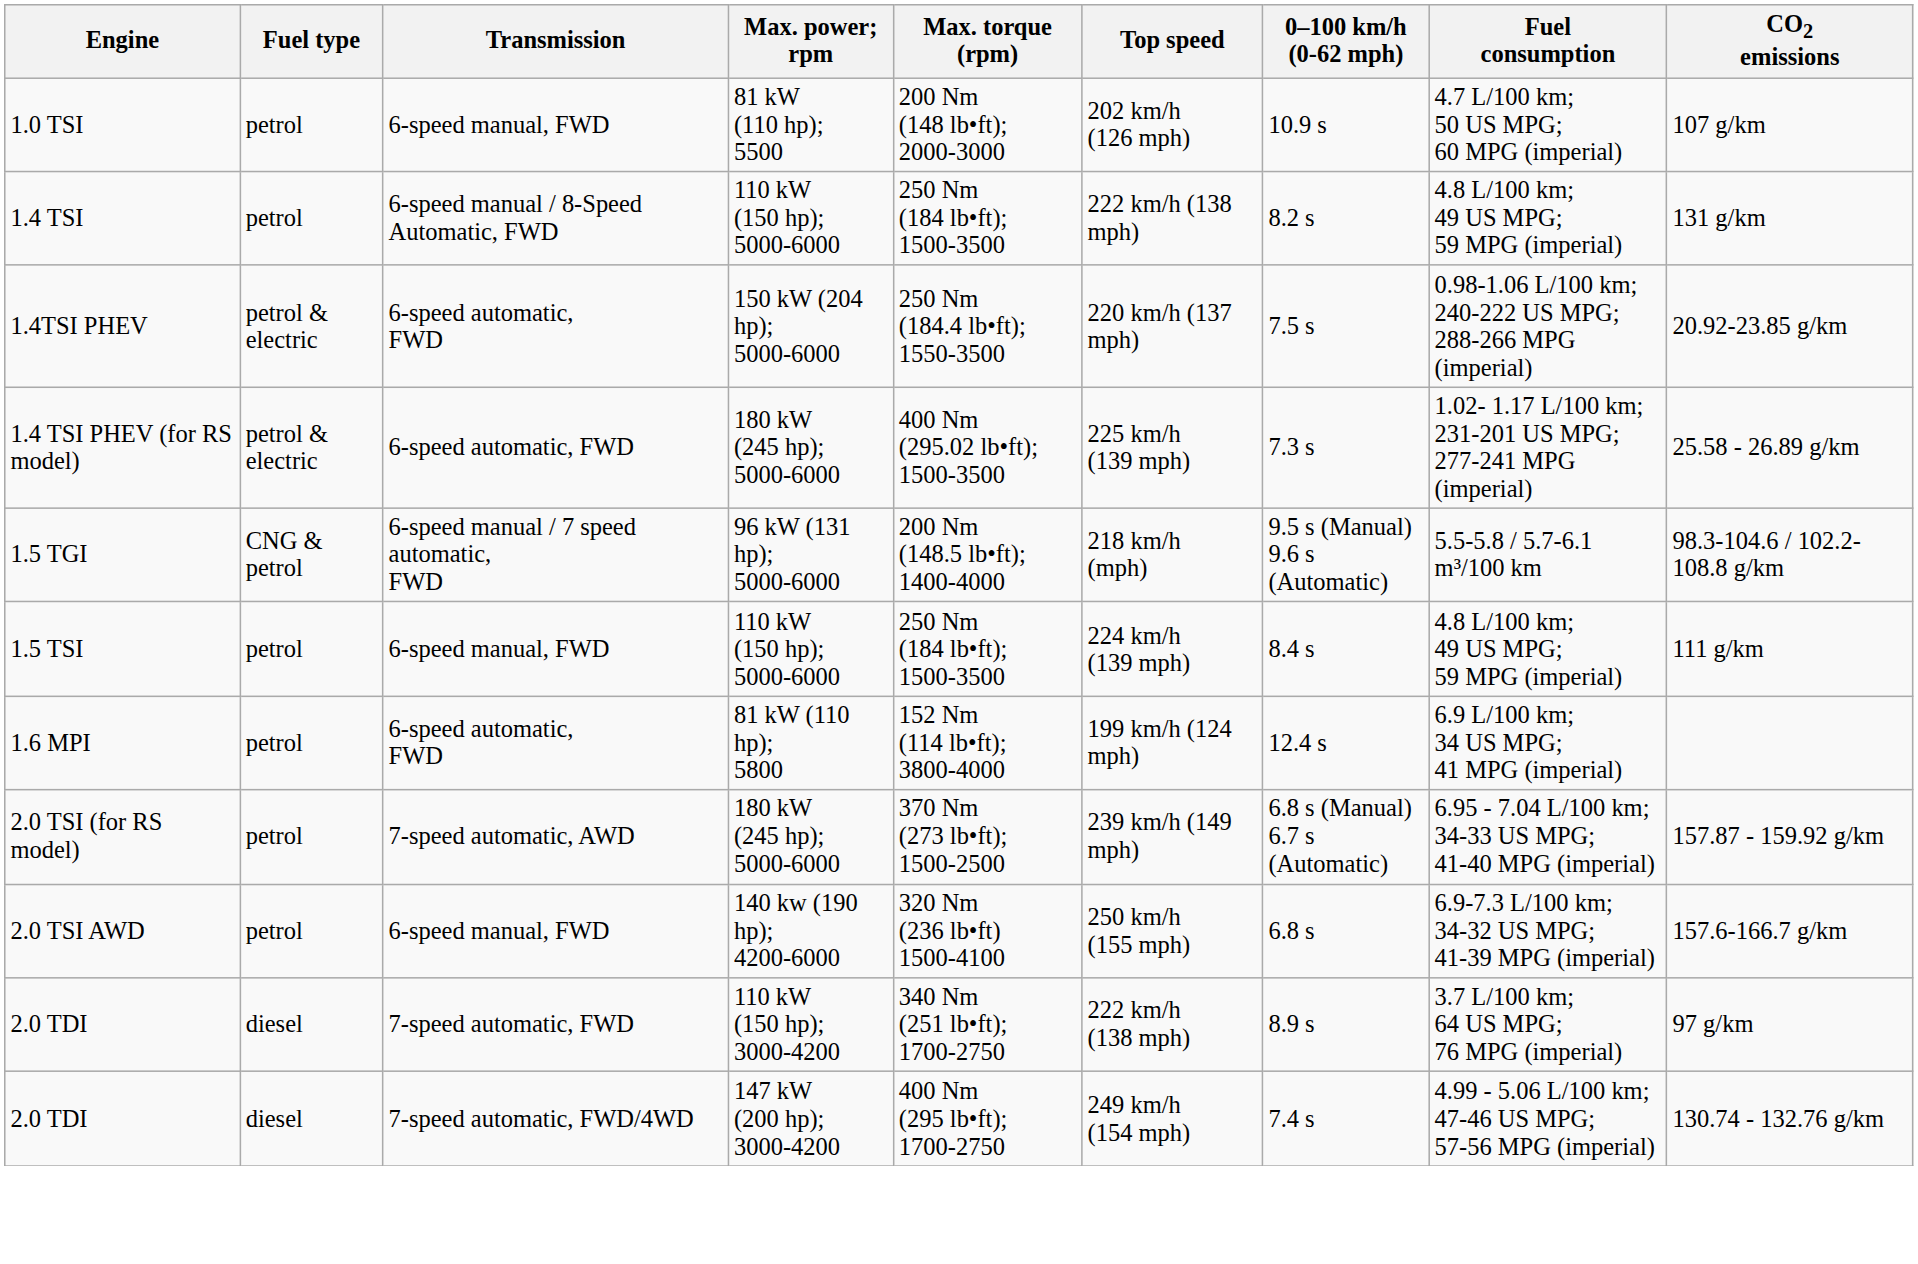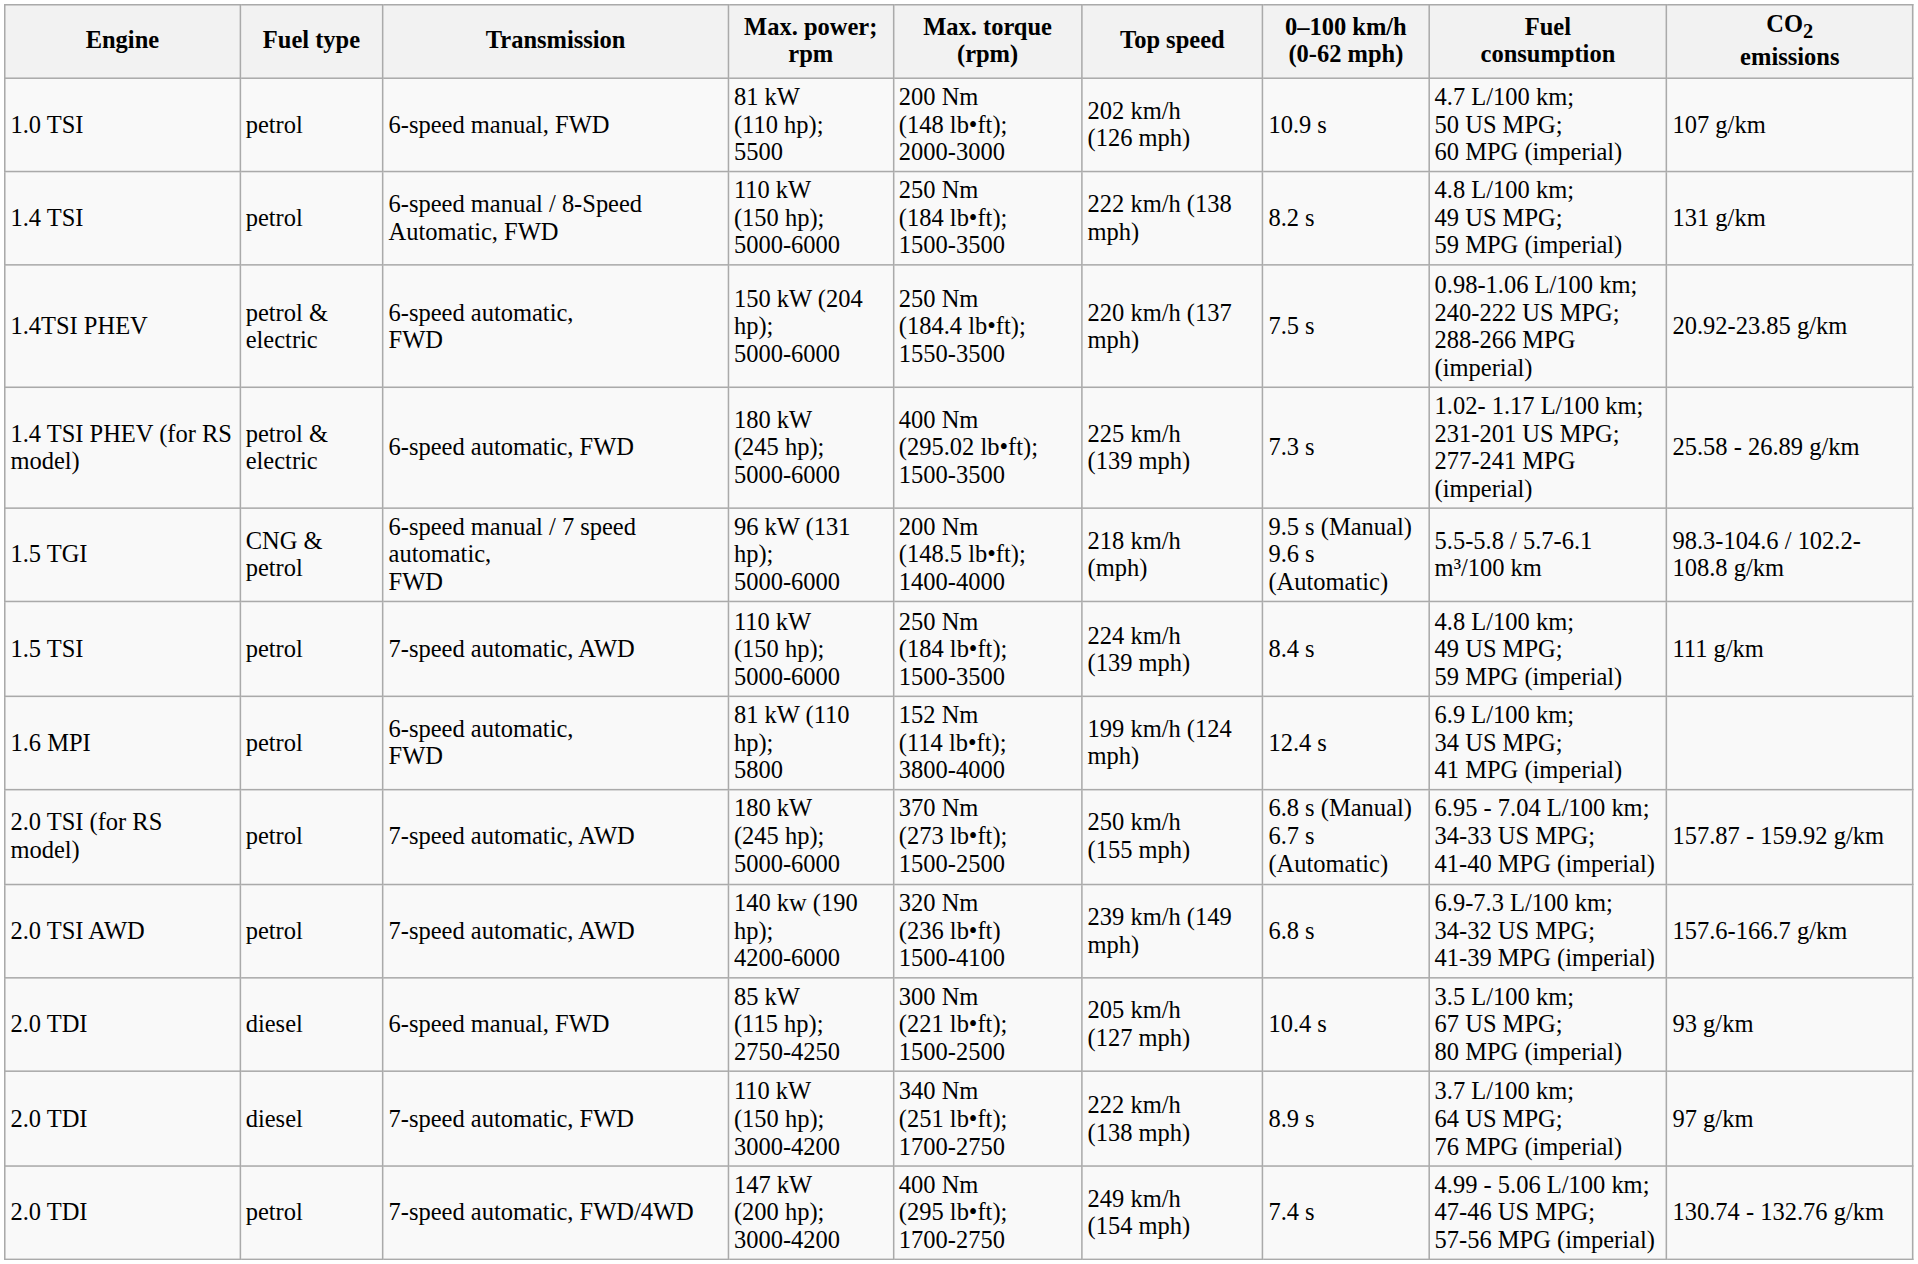(499, 648) 6-speed manual, FWD -> (512, 648) 7-speed automatic, AWD
(1160, 836) 239 km/h (149 mph) -> (1139, 836) 250 km/h (155 mph)
(499, 930) 6-speed manual, FWD -> (512, 930) 7-speed automatic, AWD
(1139, 930) 250 km/h (155 mph) -> (1160, 930) 239 km/h (149 mph)
+ row: (49, 1024)
(274, 1118) diesel -> (274, 1212) petrol
